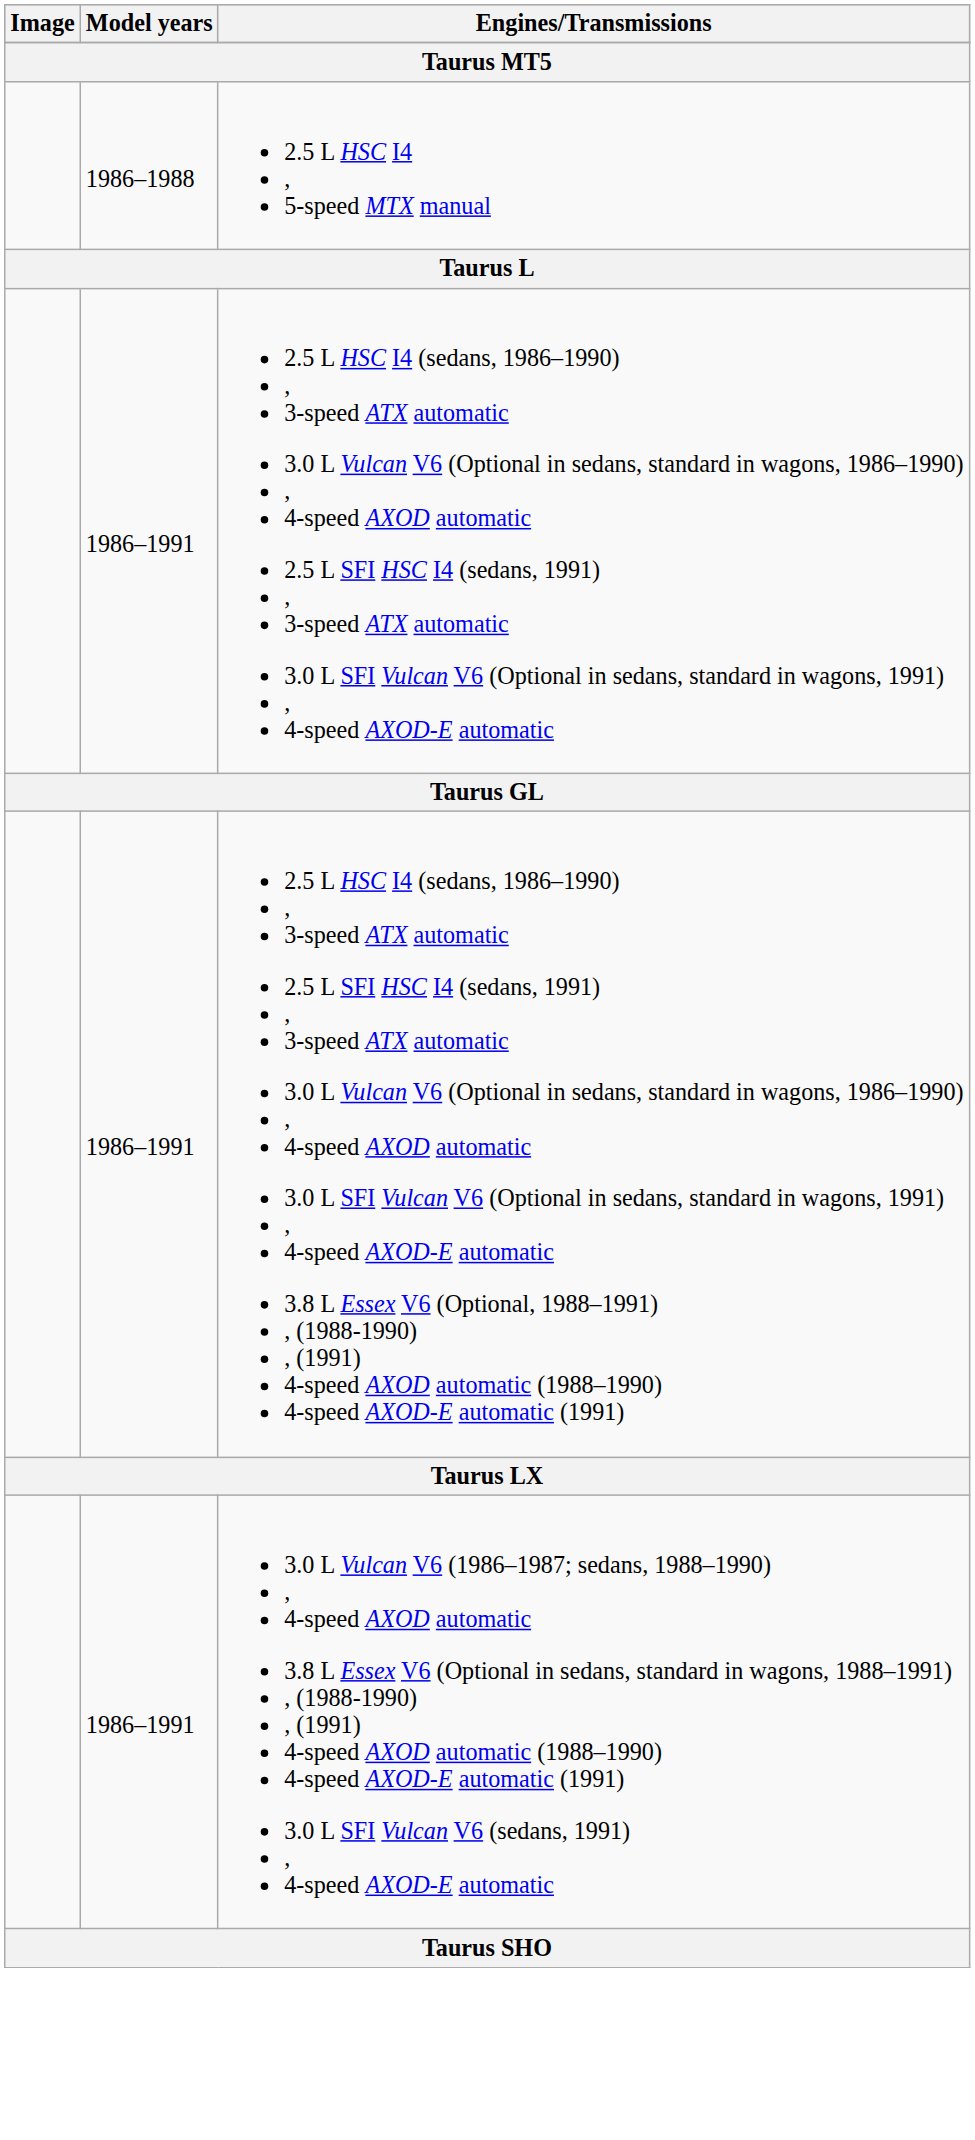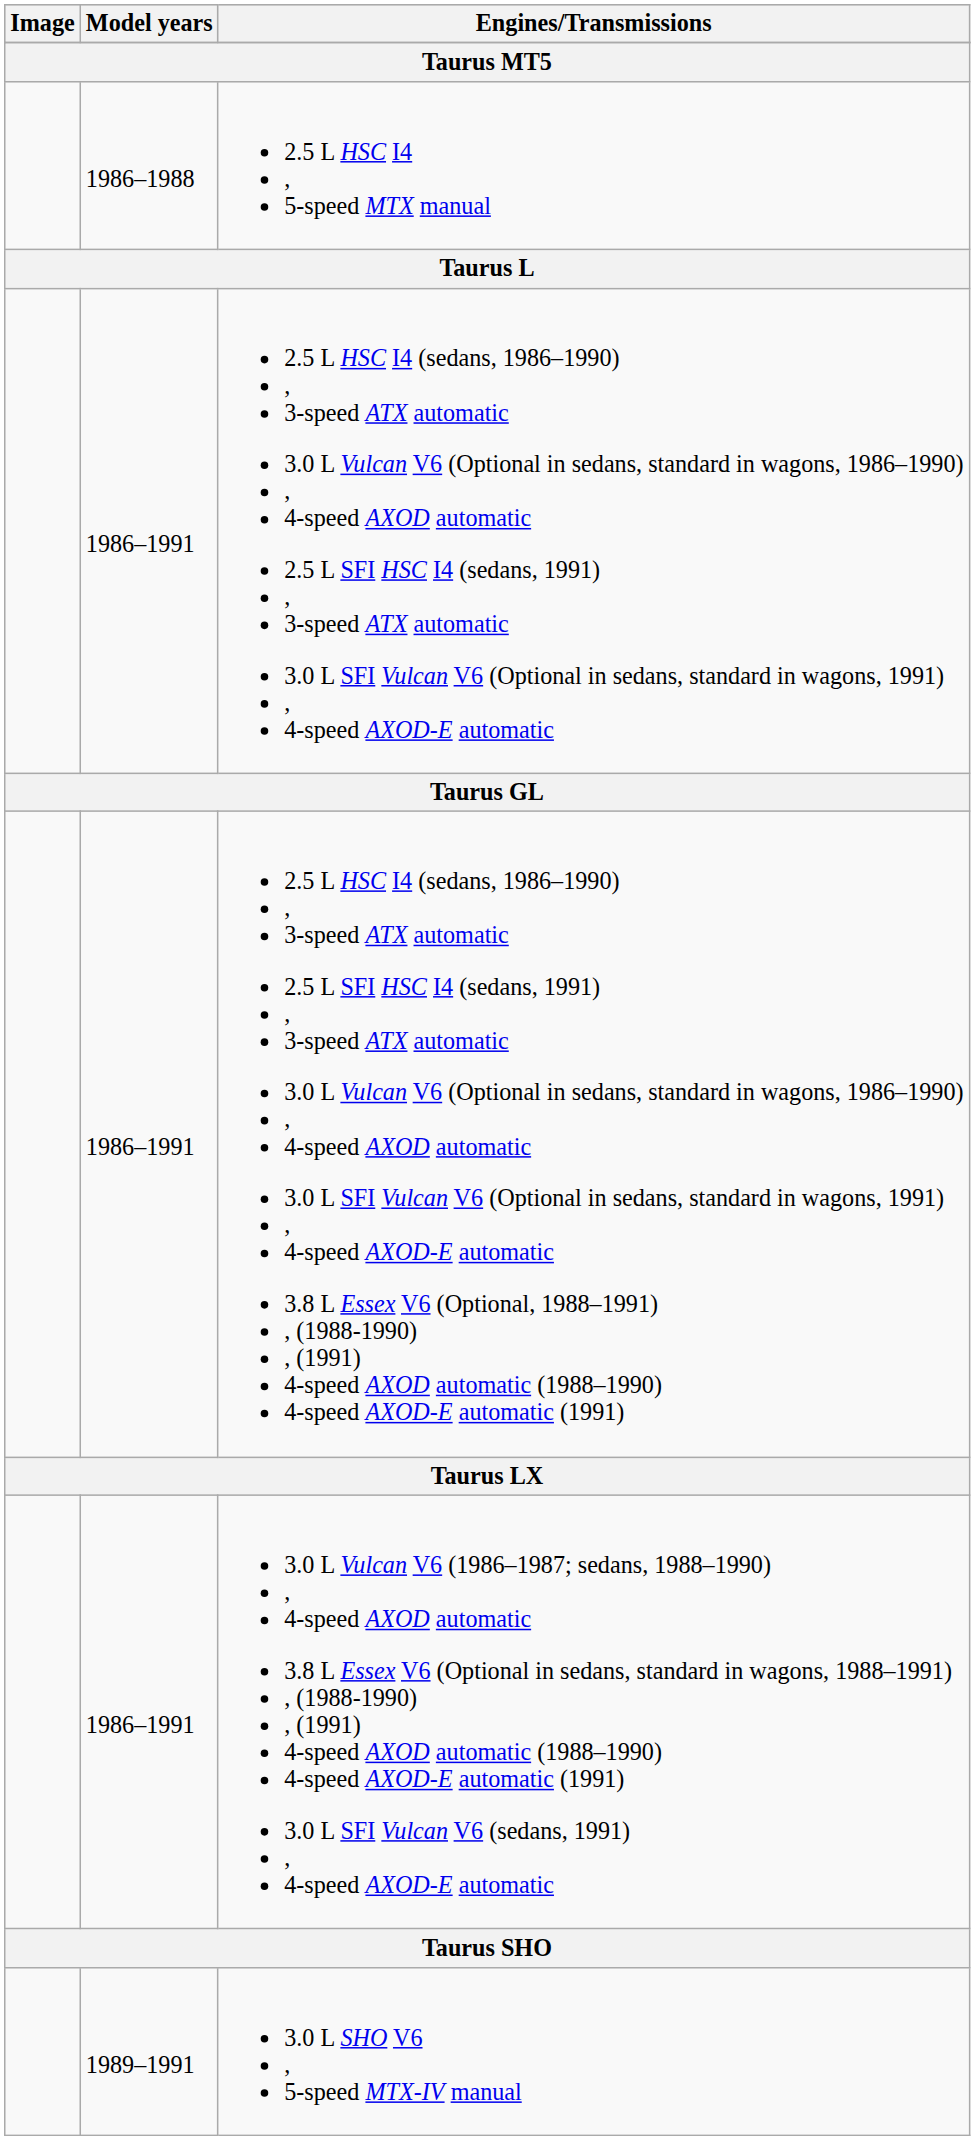+ row: (594, 2065)
